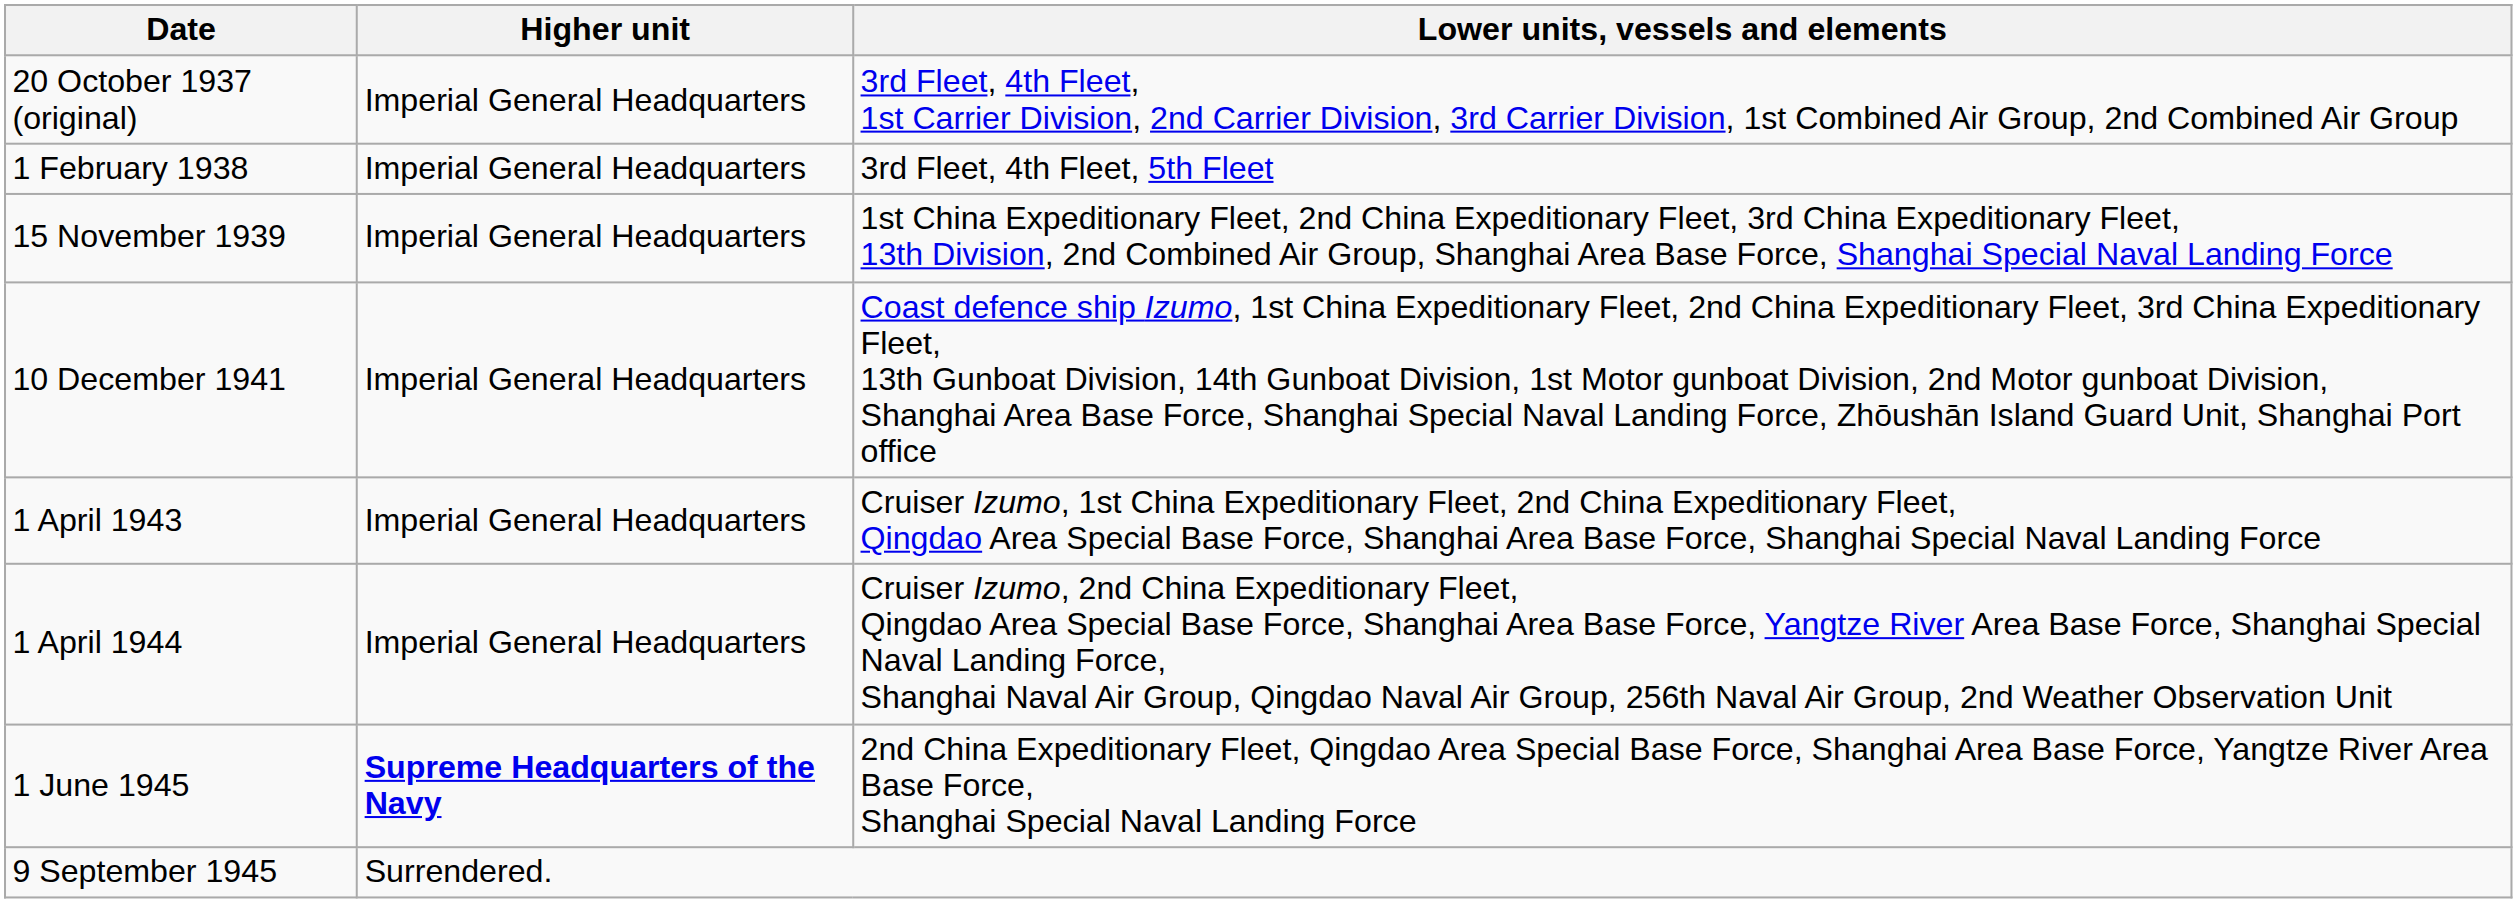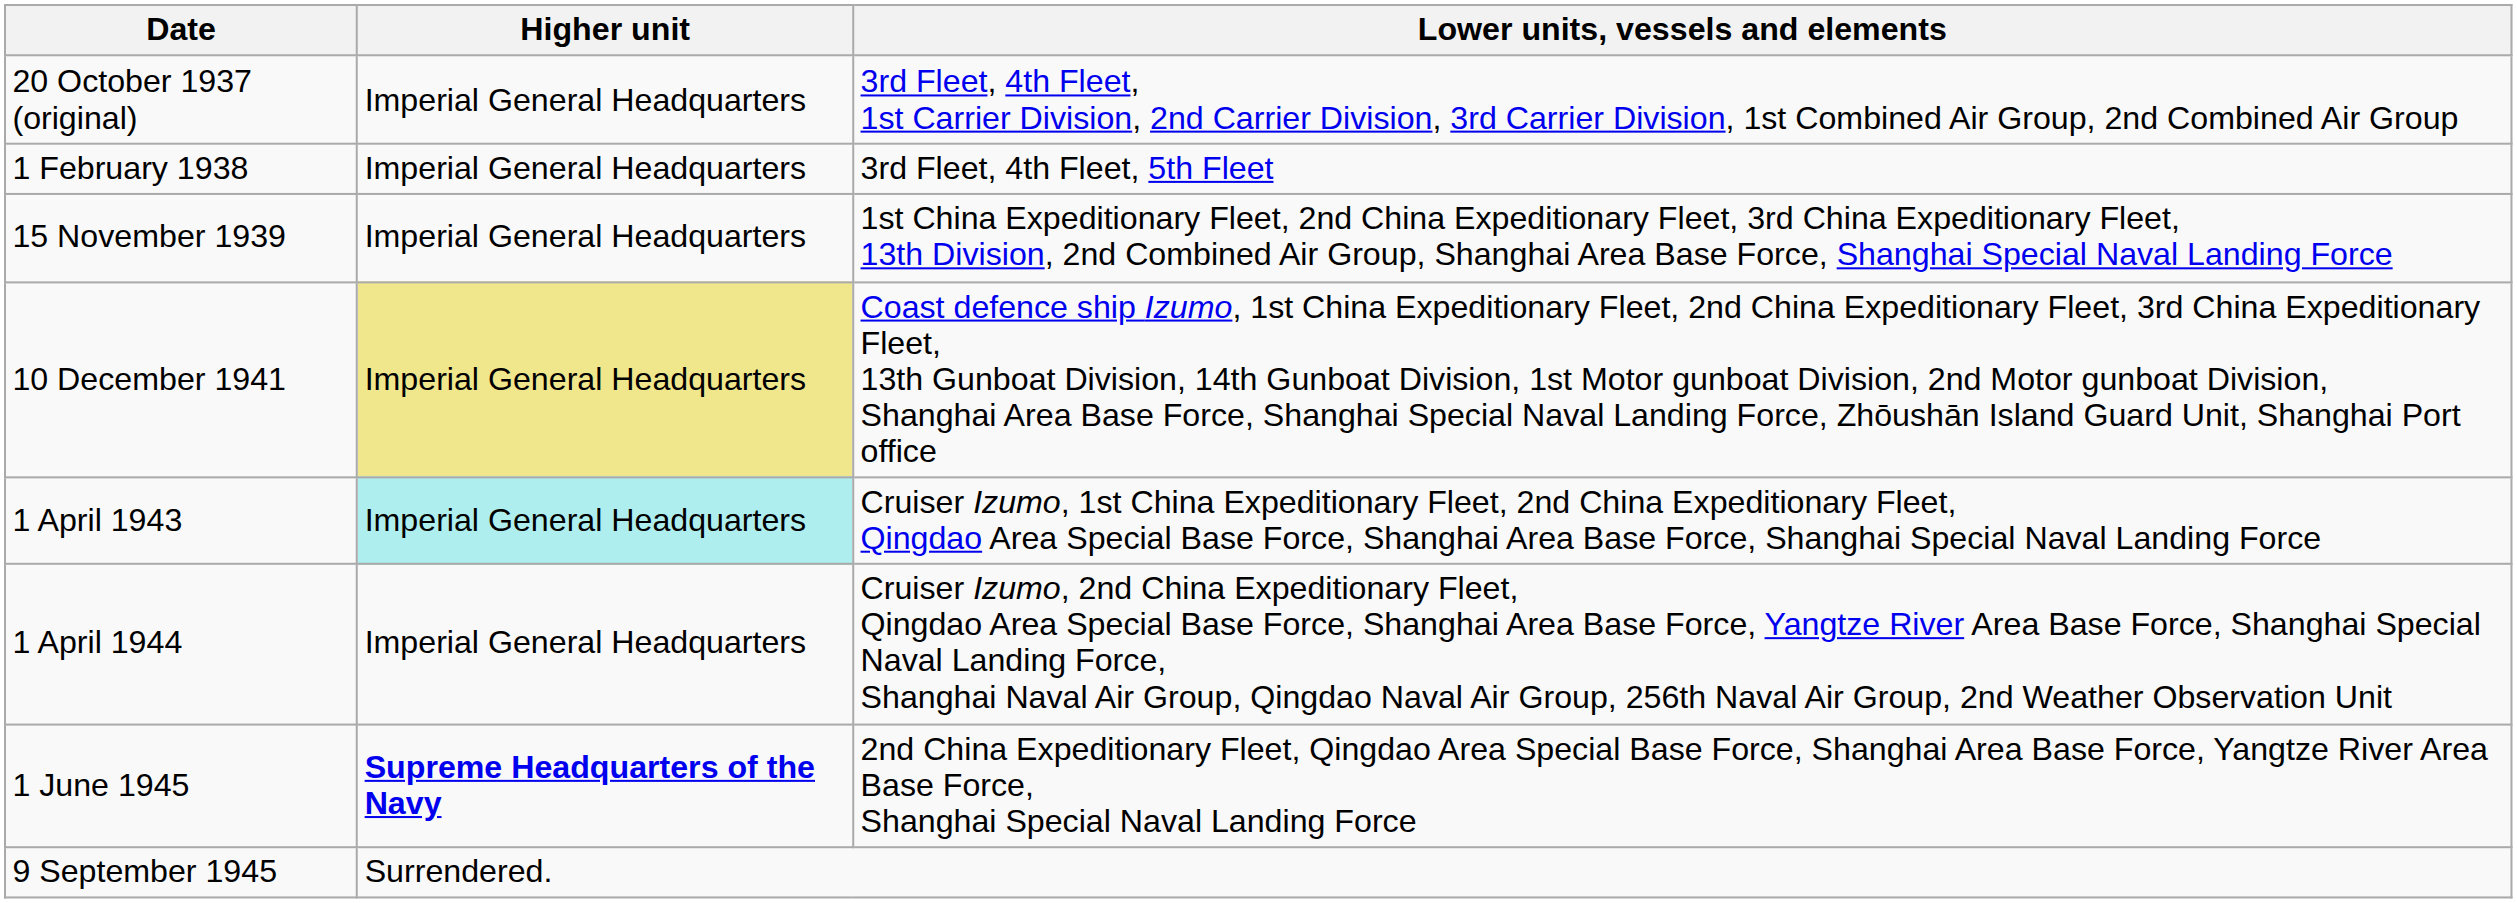(585, 378) no background -> (585, 378) khaki background
(585, 520) no background -> (585, 520) paleturquoise background
